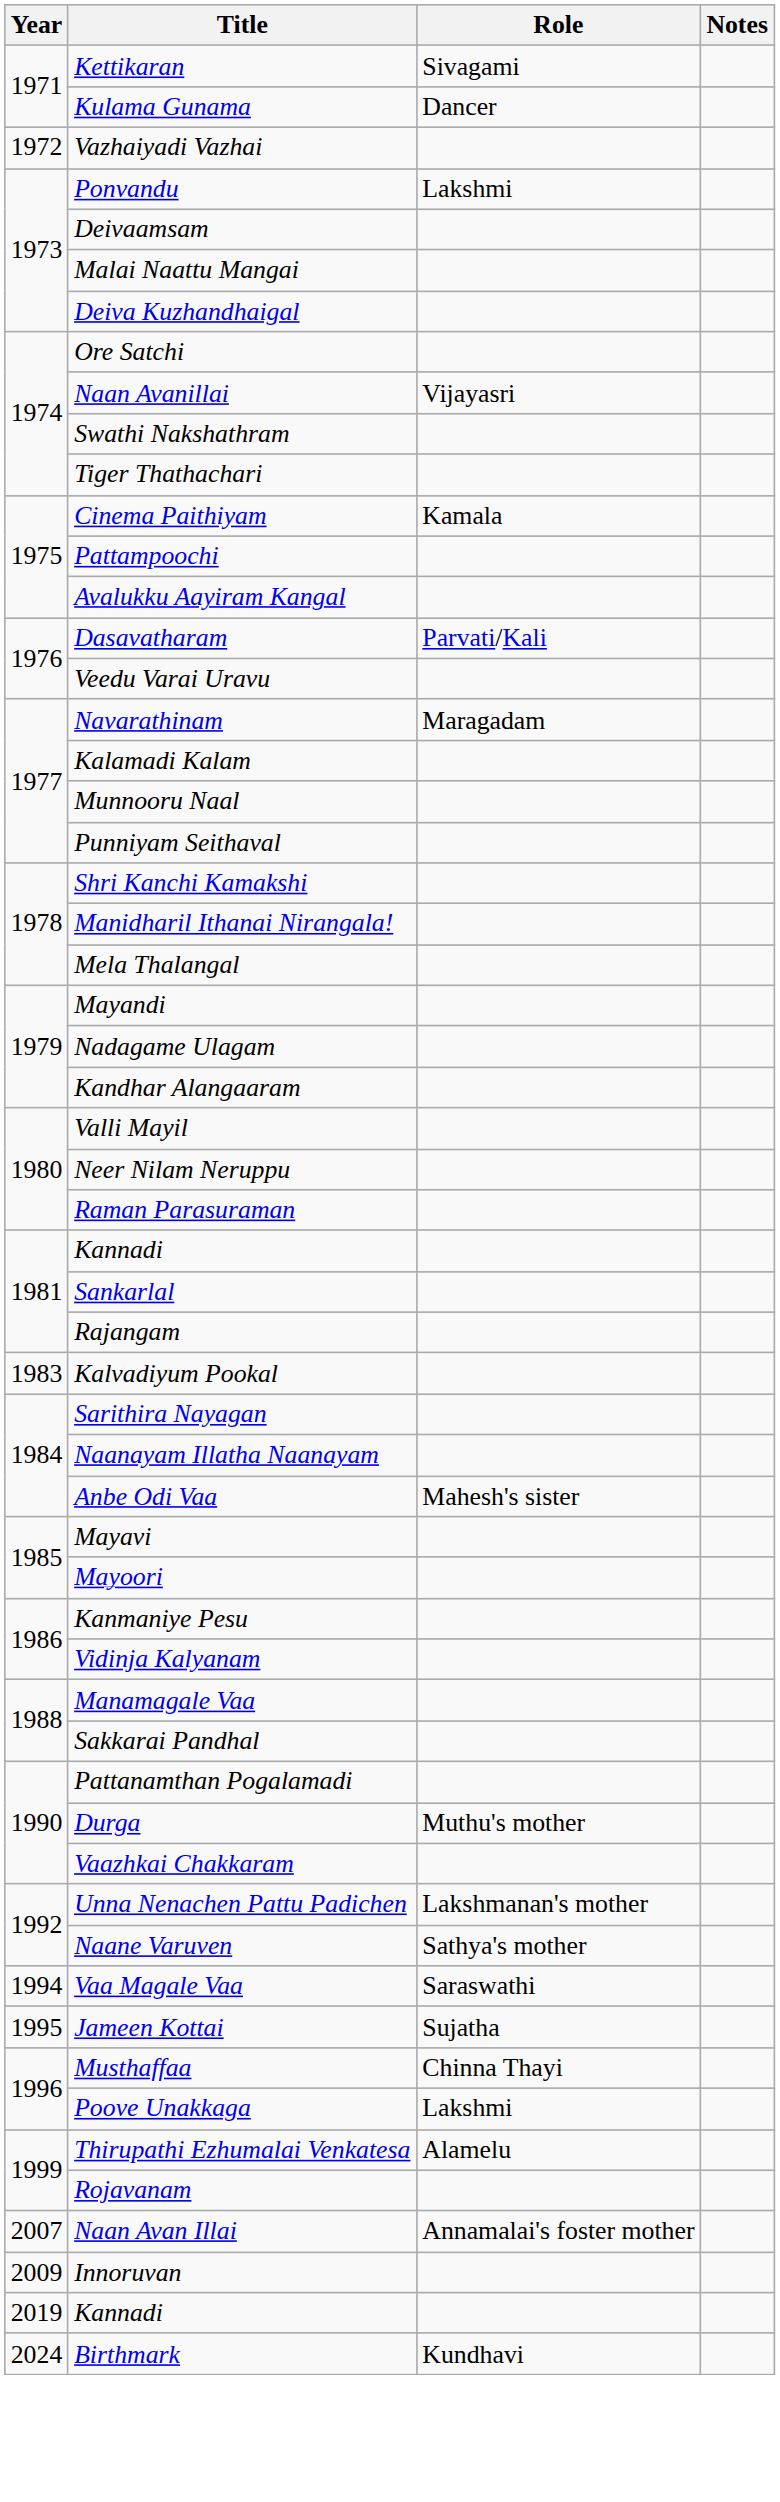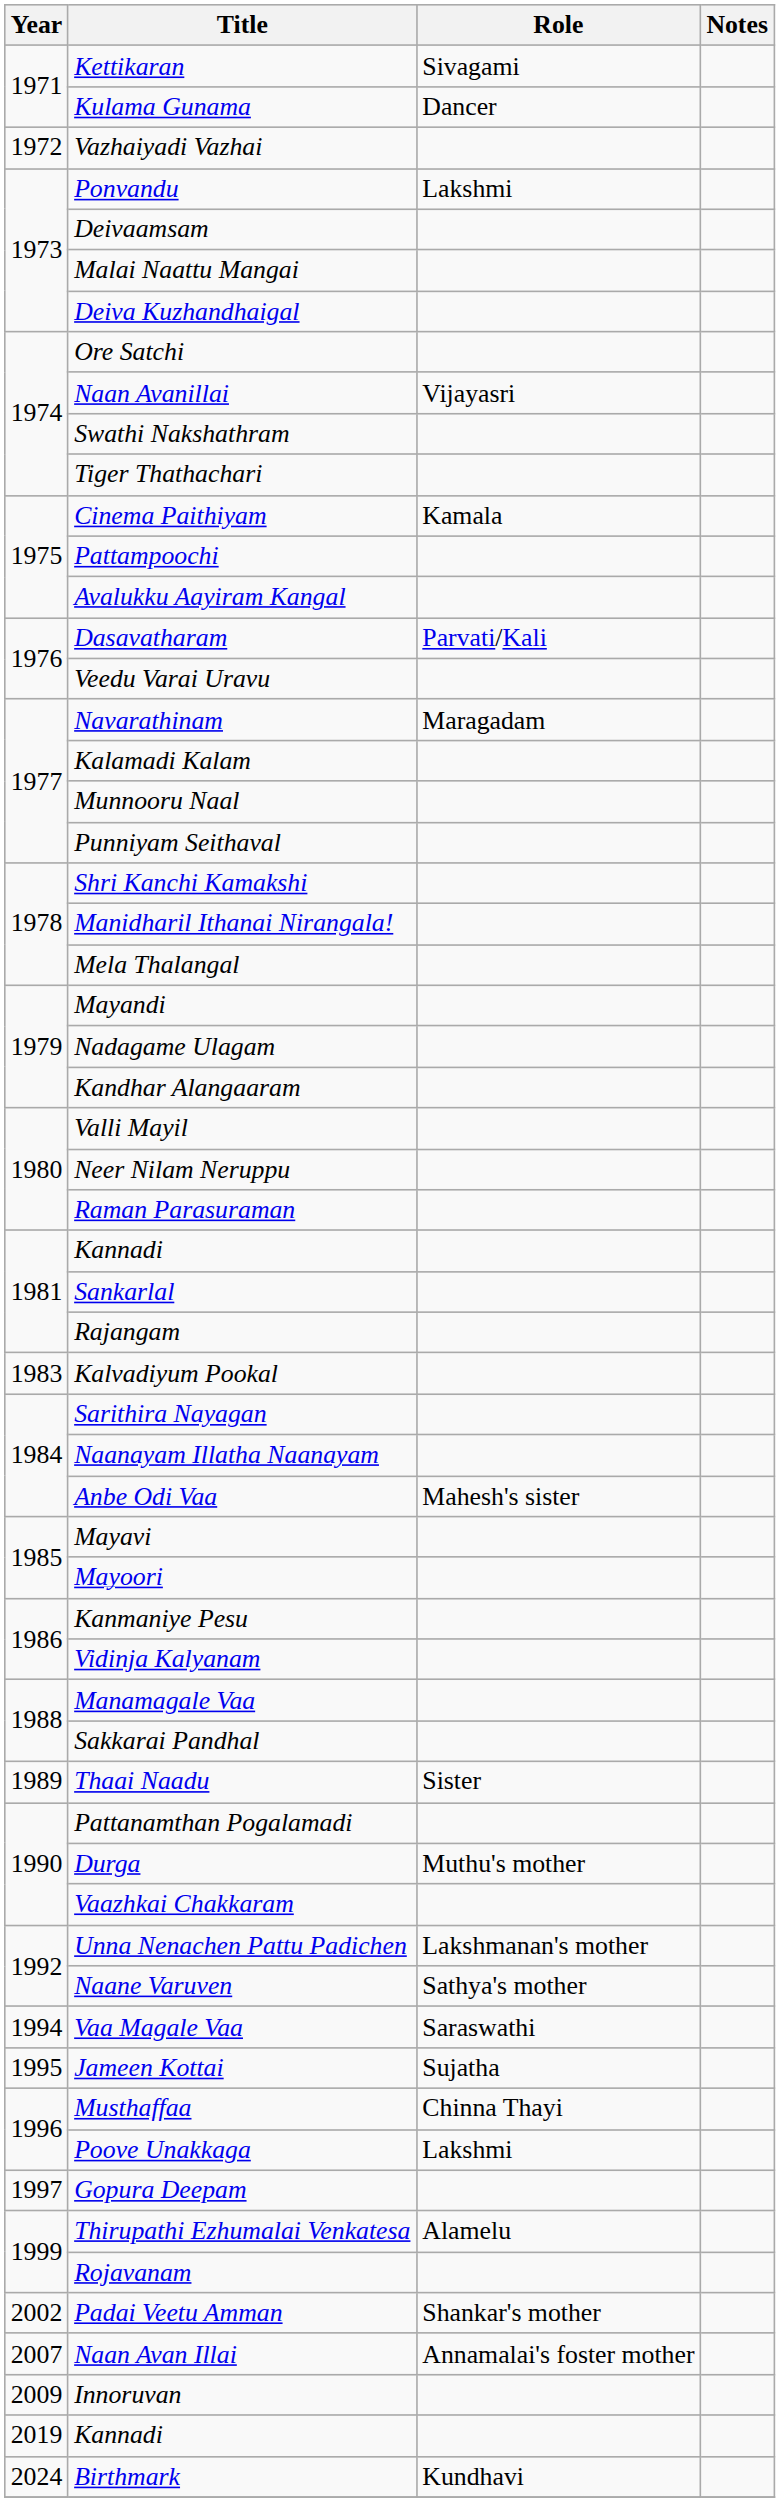+ row: (37, 1781)
+ row: (37, 2190)
+ row: (37, 2312)
